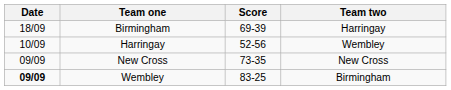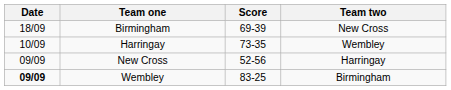(363, 28) Harringay -> (363, 28) New Cross
(253, 45) 52-56 -> (253, 45) 73-35
(253, 61) 73-35 -> (253, 61) 52-56
(363, 61) New Cross -> (363, 61) Harringay
